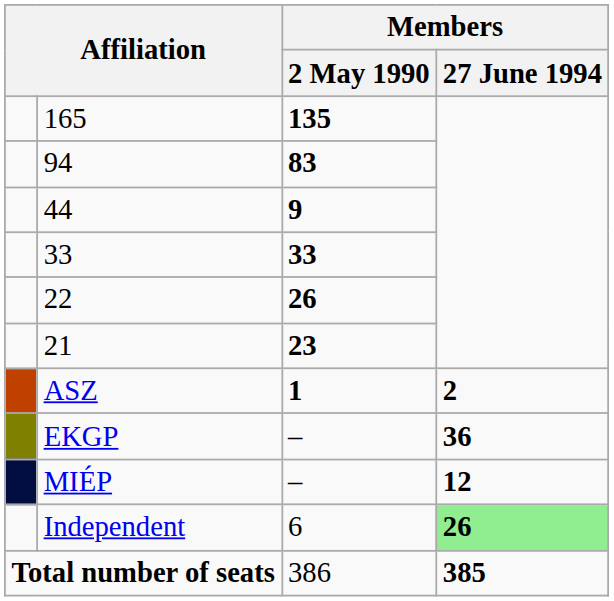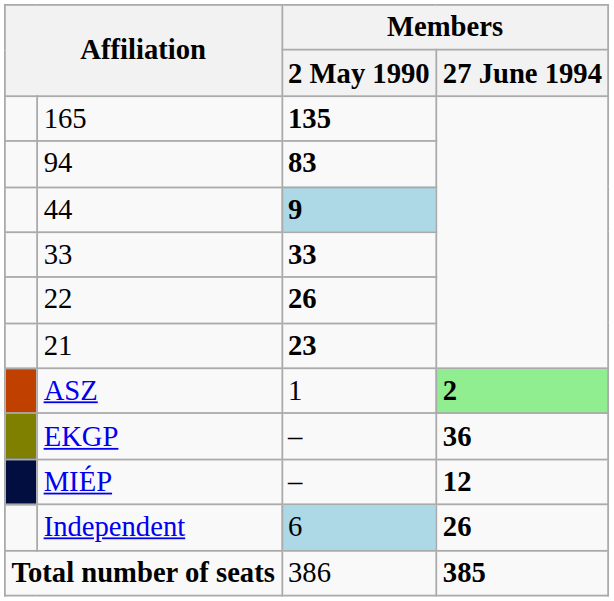(295, 208) no background -> (295, 208) lightblue background
(295, 390) bold -> (295, 390) normal
(450, 390) no background -> (450, 390) lightgreen background
(295, 526) no background -> (295, 526) lightblue background
(457, 526) lightgreen background -> (457, 526) no background
